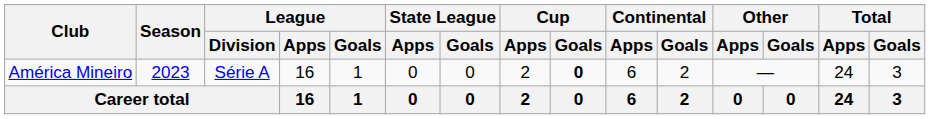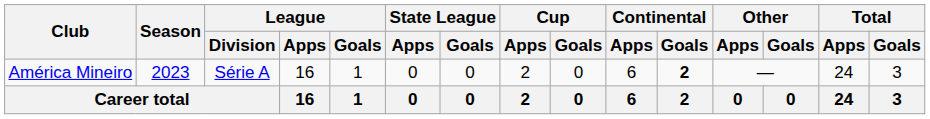(578, 72) bold -> (578, 72) normal
(685, 72) normal -> (685, 72) bold
